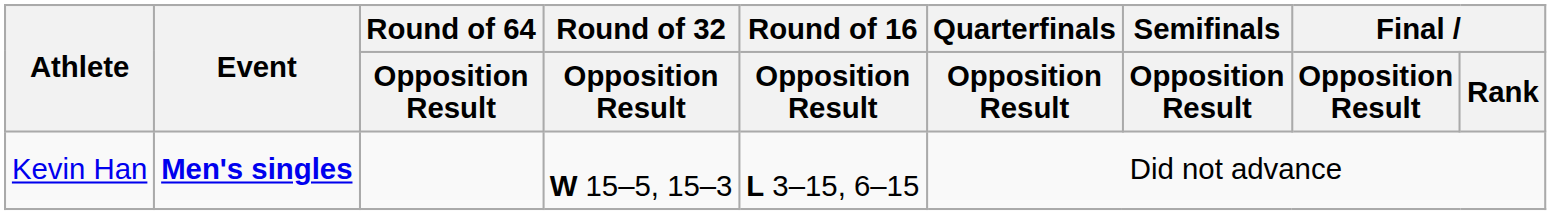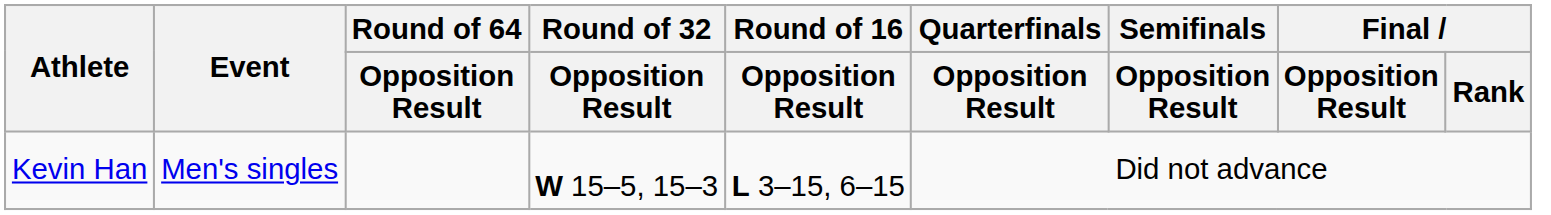(257, 170) bold -> (250, 170) normal
